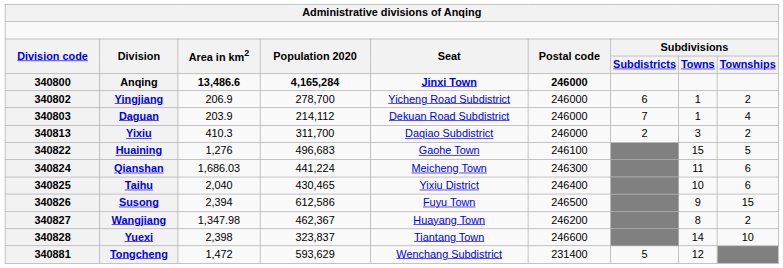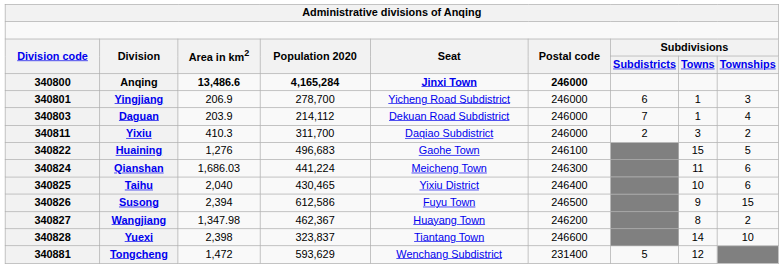(53, 99) 340802 -> (53, 99) 340801
(748, 99) 2 -> (748, 99) 3
(53, 133) 340813 -> (53, 133) 340811
